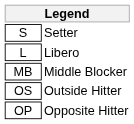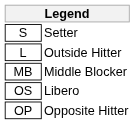(62, 52) Libero -> (83, 52) Outside Hitter
(83, 91) Outside Hitter -> (62, 91) Libero
